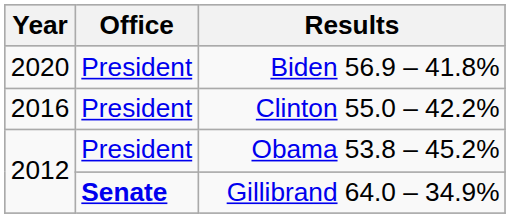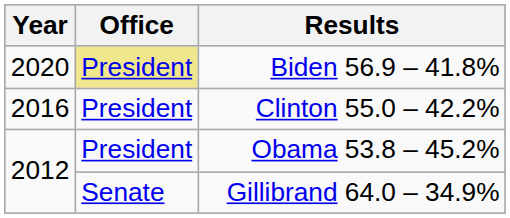(137, 66) no background -> (137, 66) khaki background
(124, 191) bold -> (123, 191) normal
